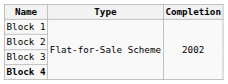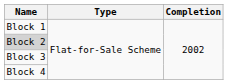(26, 42) no background -> (26, 42) lightgrey background
(26, 72) bold -> (26, 72) normal
